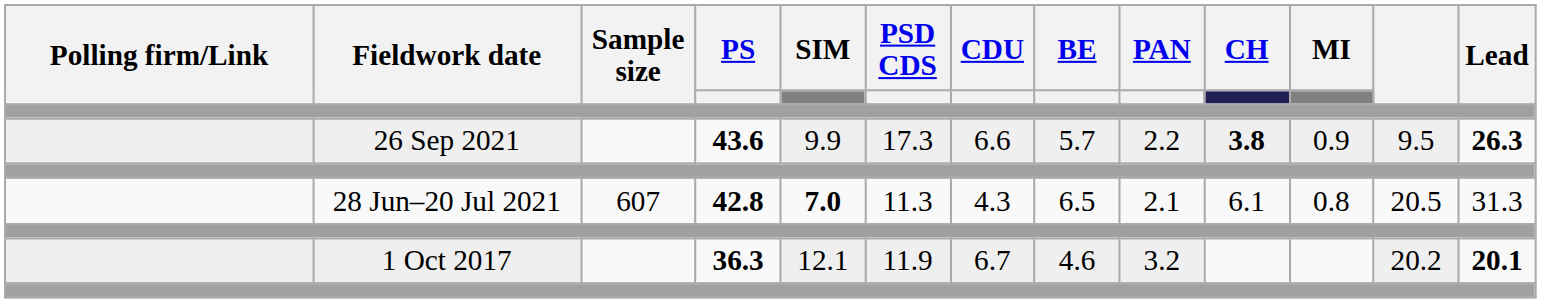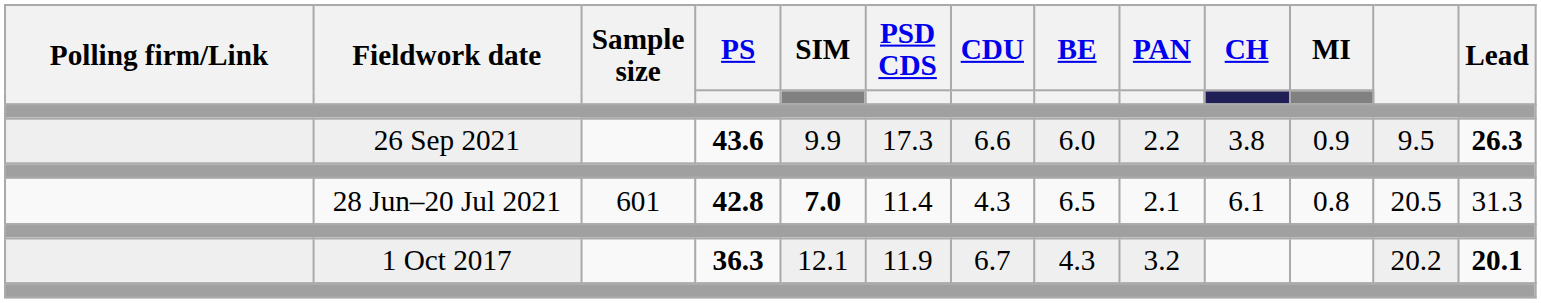(1077, 141) 5.7 -> (1077, 141) 6.0
(1247, 141) bold -> (1247, 141) normal
(638, 201) 607 -> (638, 201) 601
(908, 201) 11.3 -> (908, 201) 11.4
(1077, 261) 4.6 -> (1077, 261) 4.3
